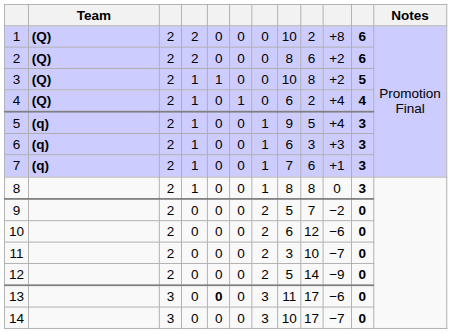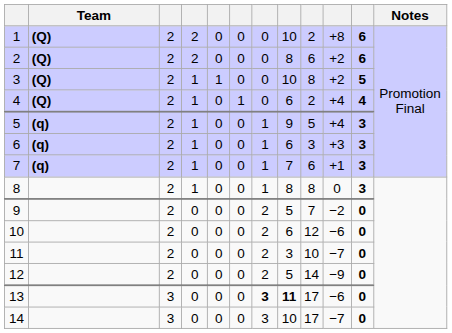(219, 296) bold -> (219, 296) normal
(265, 296) normal -> (265, 296) bold
(289, 296) normal -> (289, 296) bold
